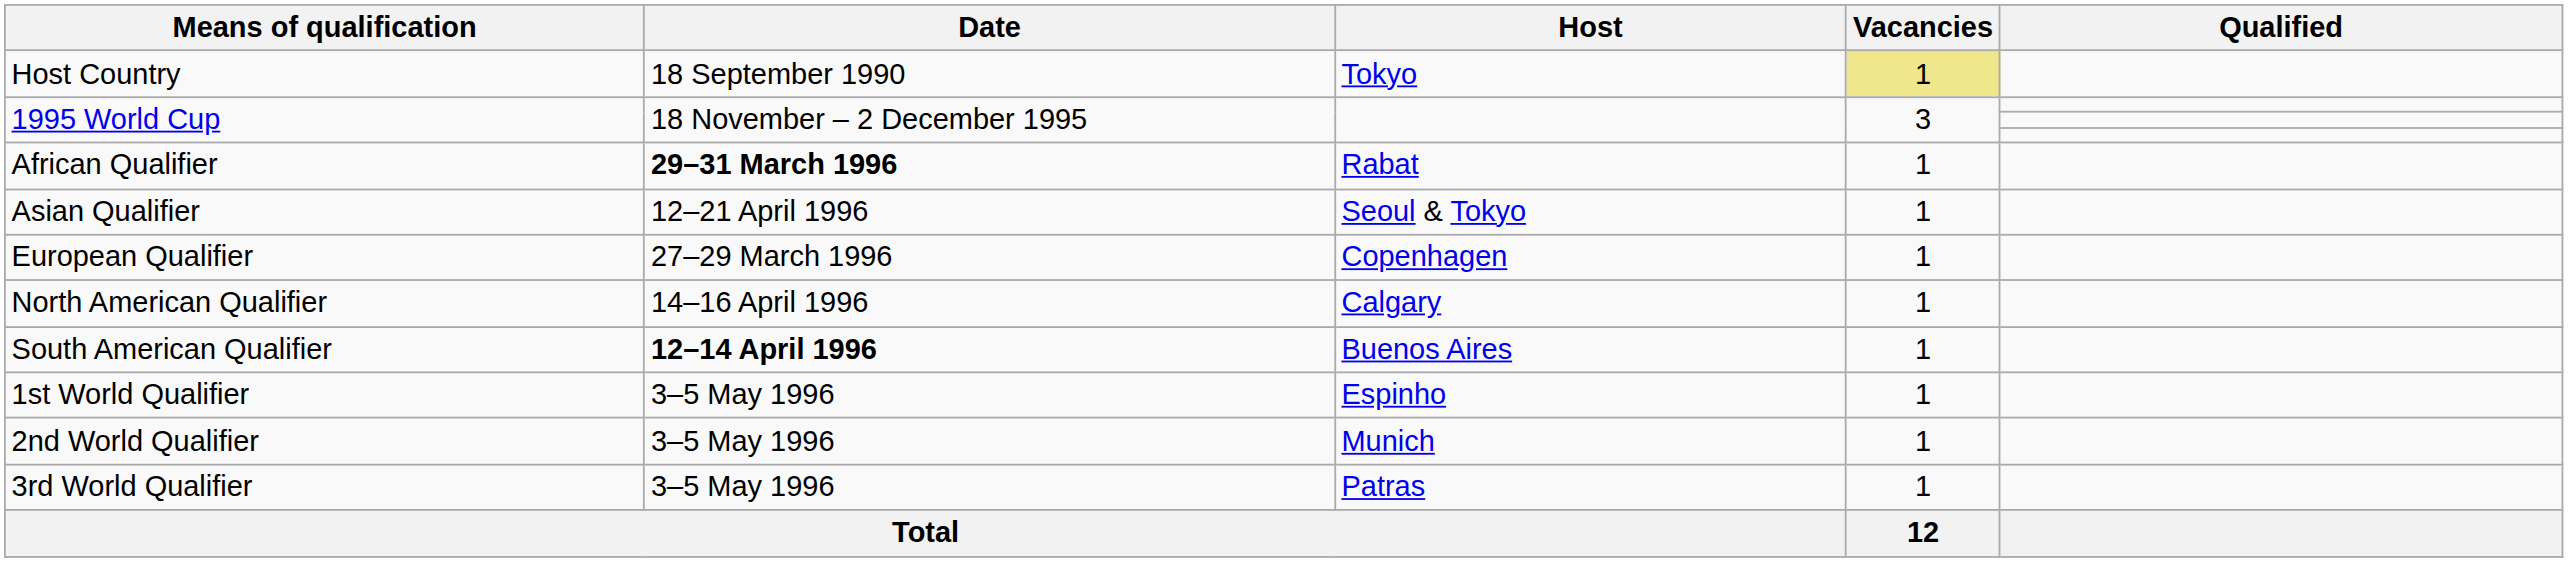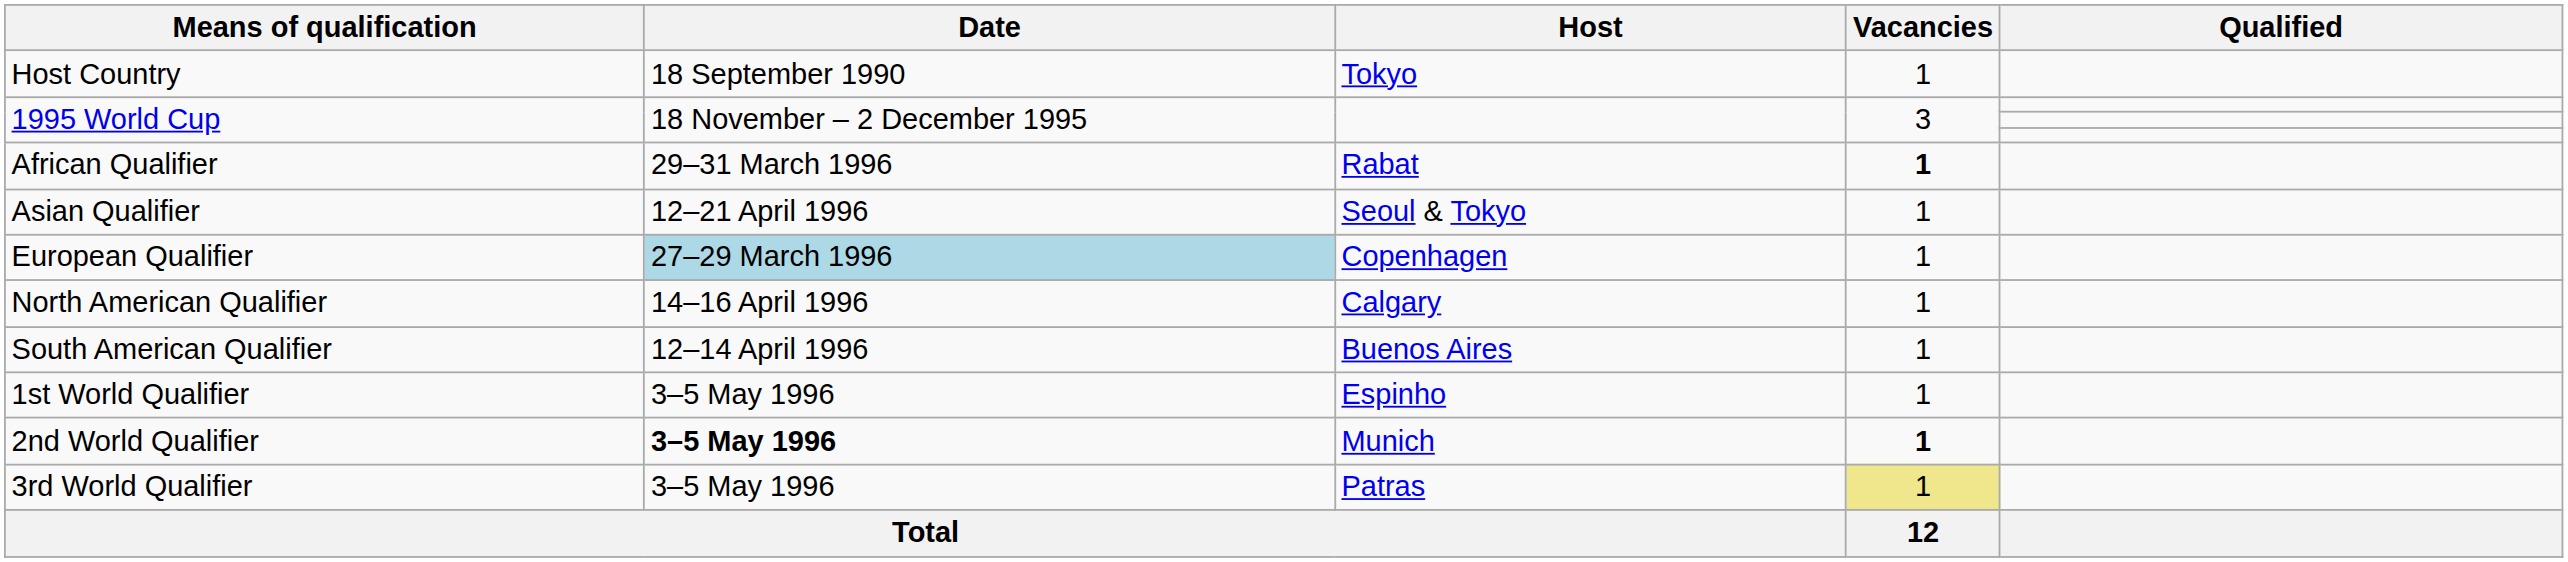(1923, 73) khaki background -> (1923, 73) no background
(774, 165) bold -> (772, 165) normal
(1923, 165) normal -> (1923, 165) bold
(772, 257) no background -> (772, 257) lightblue background
(764, 348) bold -> (760, 348) normal
(743, 440) normal -> (744, 440) bold
(1923, 440) normal -> (1923, 440) bold
(1923, 486) no background -> (1923, 486) khaki background
